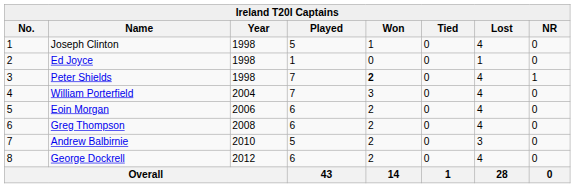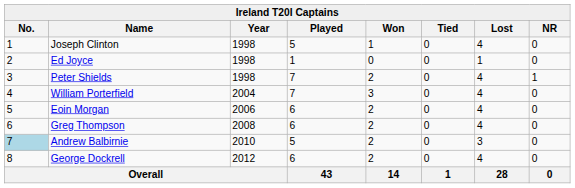(371, 77) bold -> (371, 77) normal
(10, 142) no background -> (10, 142) lightblue background
